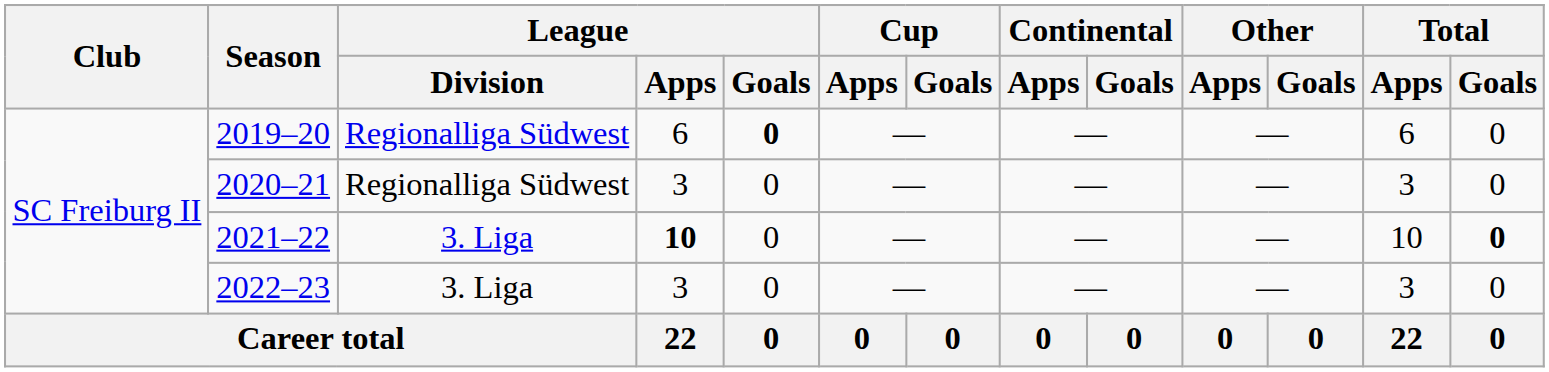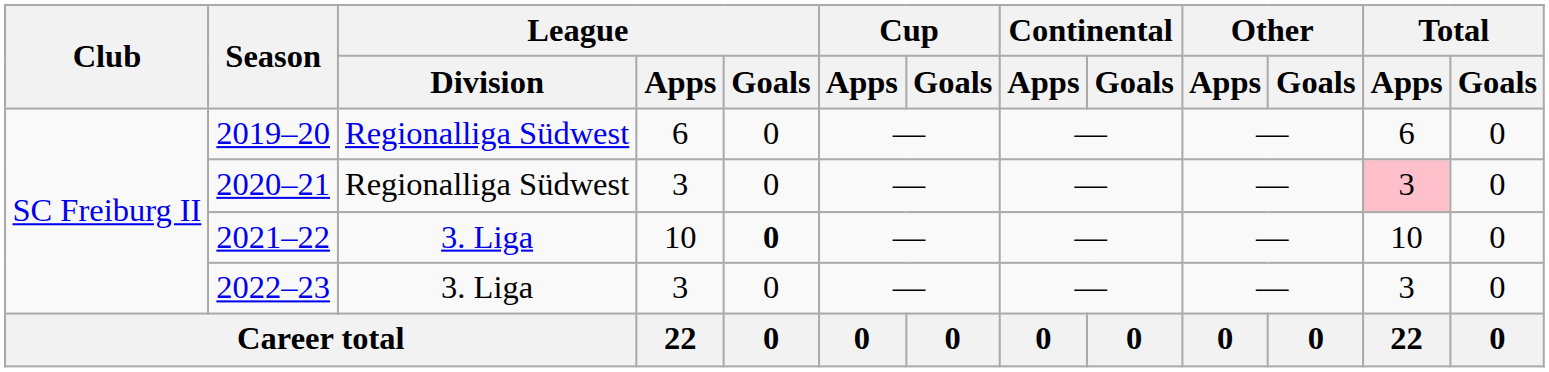(771, 133) bold -> (771, 133) normal
(1407, 184) no background -> (1407, 184) pink background
(680, 236) bold -> (680, 236) normal
(771, 236) normal -> (771, 236) bold
(1497, 236) bold -> (1497, 236) normal
